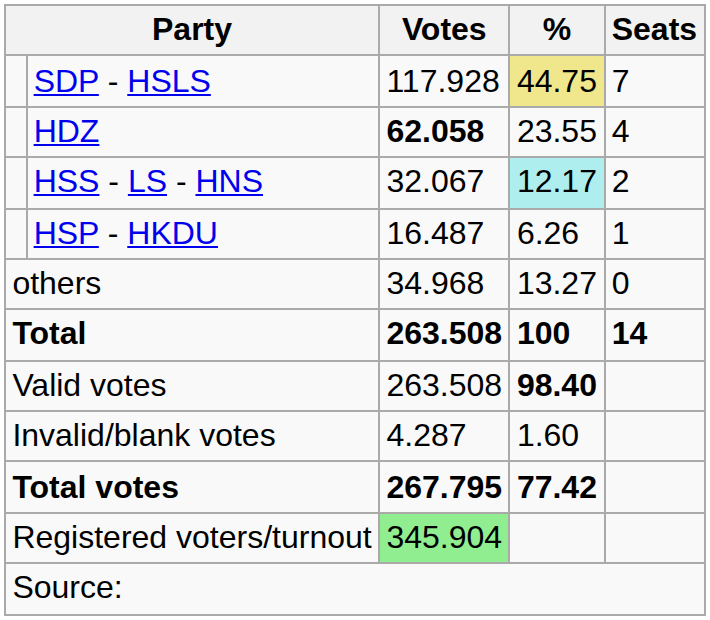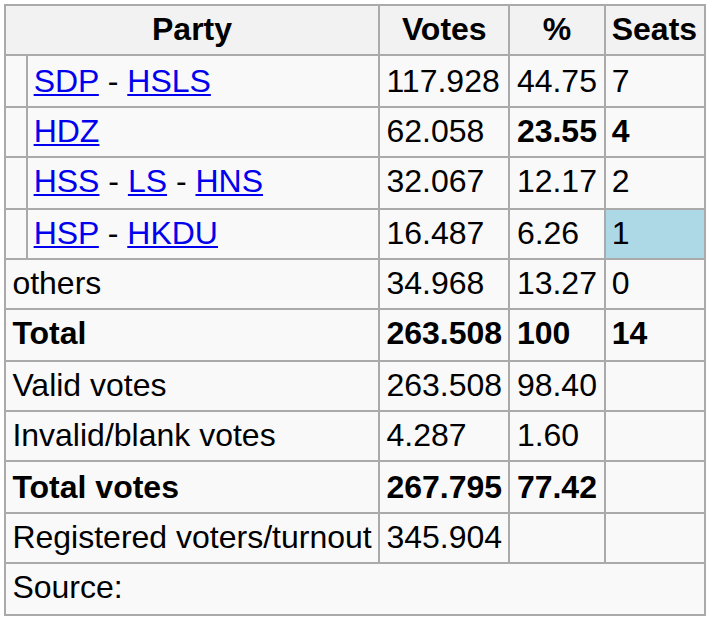(557, 80) khaki background -> (557, 80) no background
(435, 131) bold -> (435, 131) normal
(557, 131) normal -> (557, 131) bold
(621, 131) normal -> (621, 131) bold
(557, 182) paleturquoise background -> (557, 182) no background
(621, 232) no background -> (621, 232) lightblue background
(557, 385) bold -> (557, 385) normal
(444, 537) lightgreen background -> (444, 537) no background
